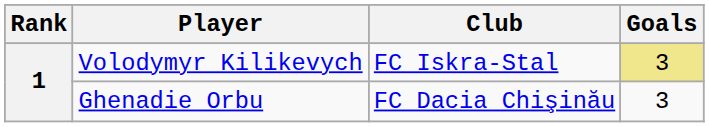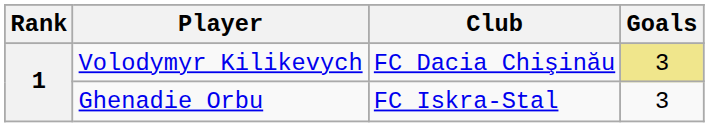(466, 63) FC Iskra-Stal -> (495, 63) FC Dacia Chişinău
(495, 101) FC Dacia Chişinău -> (466, 101) FC Iskra-Stal
